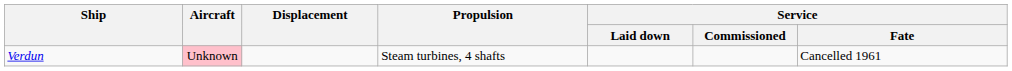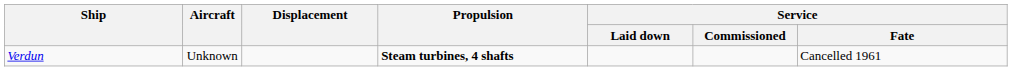(212, 55) pink background -> (212, 55) no background
(443, 55) normal -> (447, 55) bold
